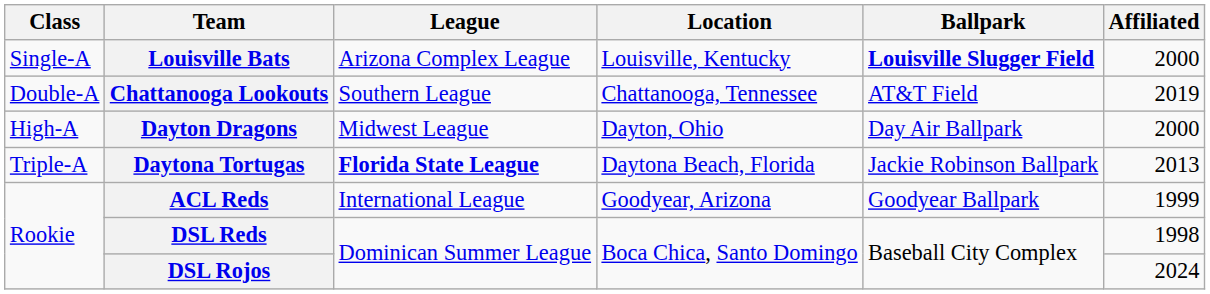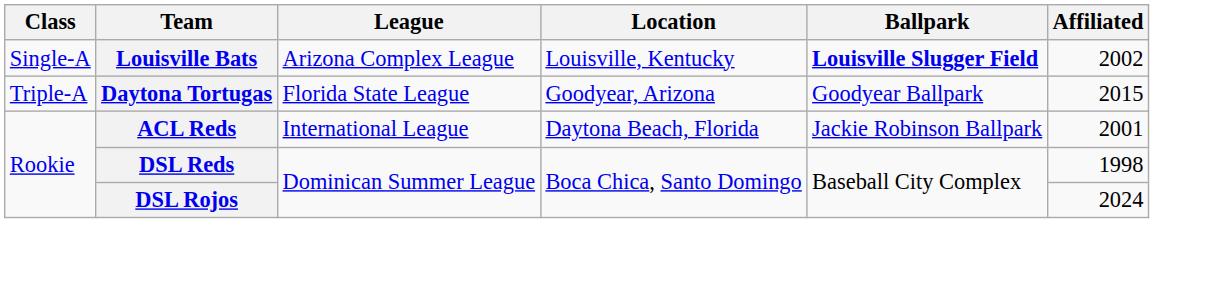(1177, 57) 2000 -> (1121, 57) 2002
- row: (219, 93)
- row: (219, 128)
(439, 164) bold -> (376, 93) normal
(708, 164) Daytona Beach, Florida -> (630, 93) Goodyear, Arizona
(983, 164) Jackie Robinson Ballpark -> (898, 93) Goodyear Ballpark
(1177, 164) 2013 -> (1121, 93) 2015
(686, 199) Goodyear, Arizona -> (652, 128) Daytona Beach, Florida
(954, 199) Goodyear Ballpark -> (927, 128) Jackie Robinson Ballpark
(1177, 199) 1999 -> (1121, 128) 2001
